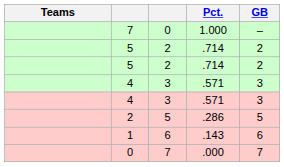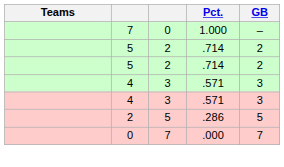- row: (130, 135)
